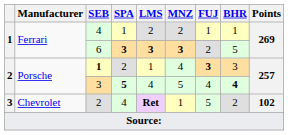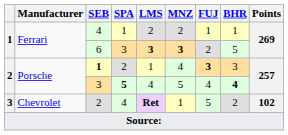(124, 48) bold -> (124, 48) normal
